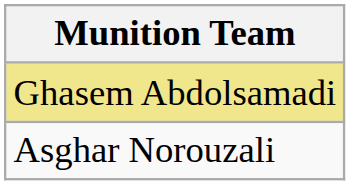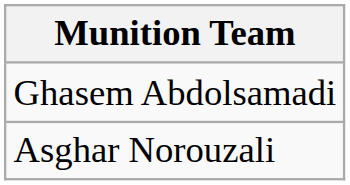(175, 91) khaki background -> (175, 91) no background
